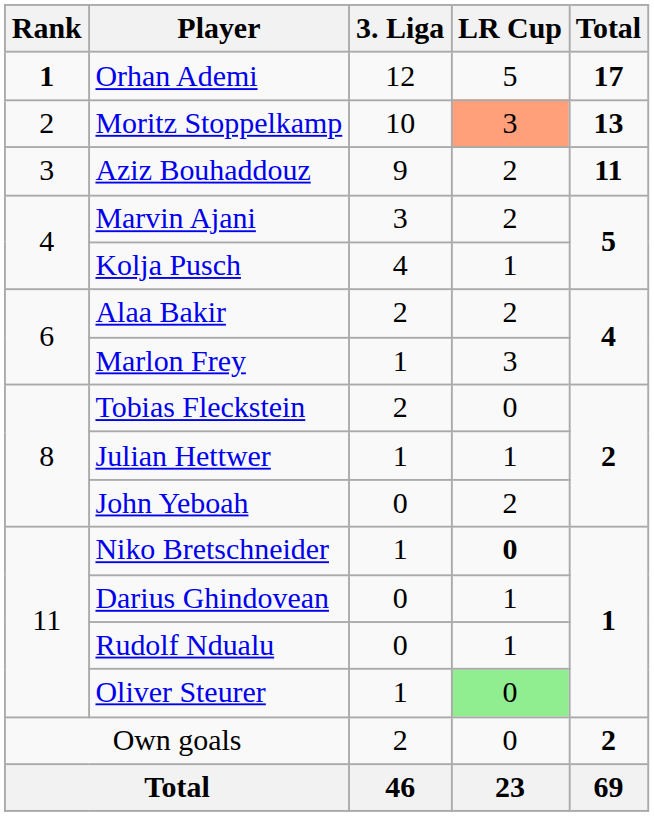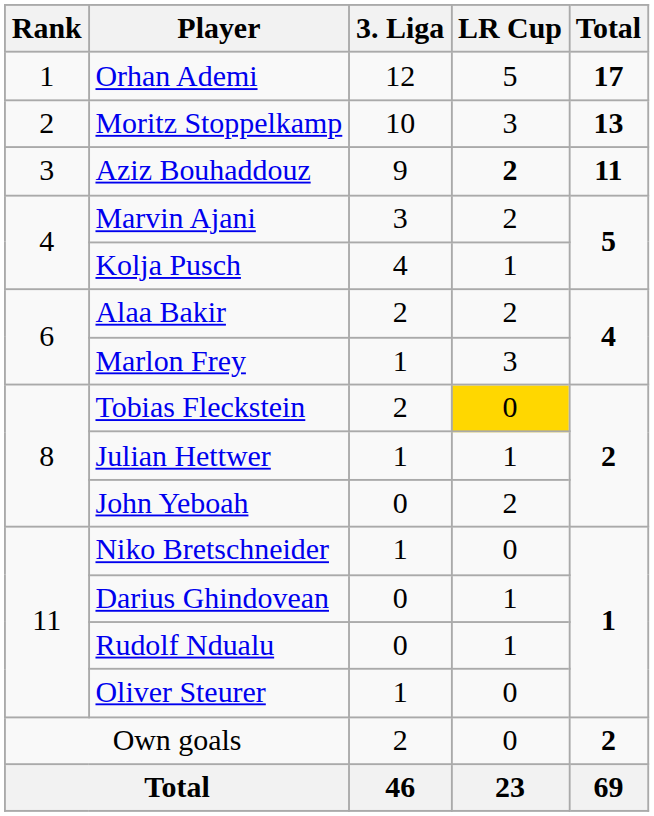(47, 75) bold -> (47, 75) normal
(510, 123) lightsalmon background -> (510, 123) no background
(510, 170) normal -> (510, 170) bold
(510, 407) no background -> (510, 407) gold background
(510, 550) bold -> (510, 550) normal
(510, 692) lightgreen background -> (510, 692) no background
